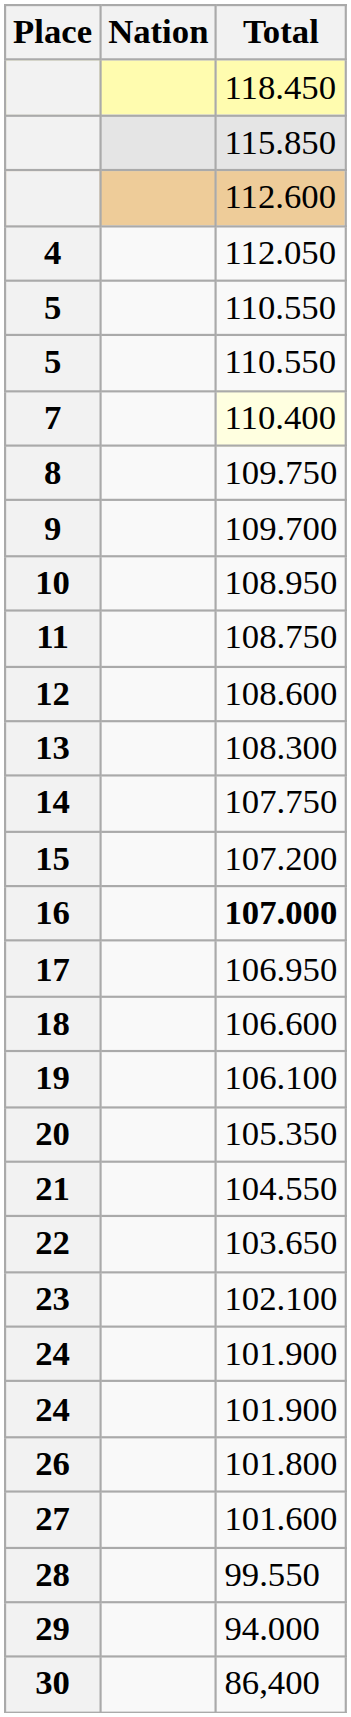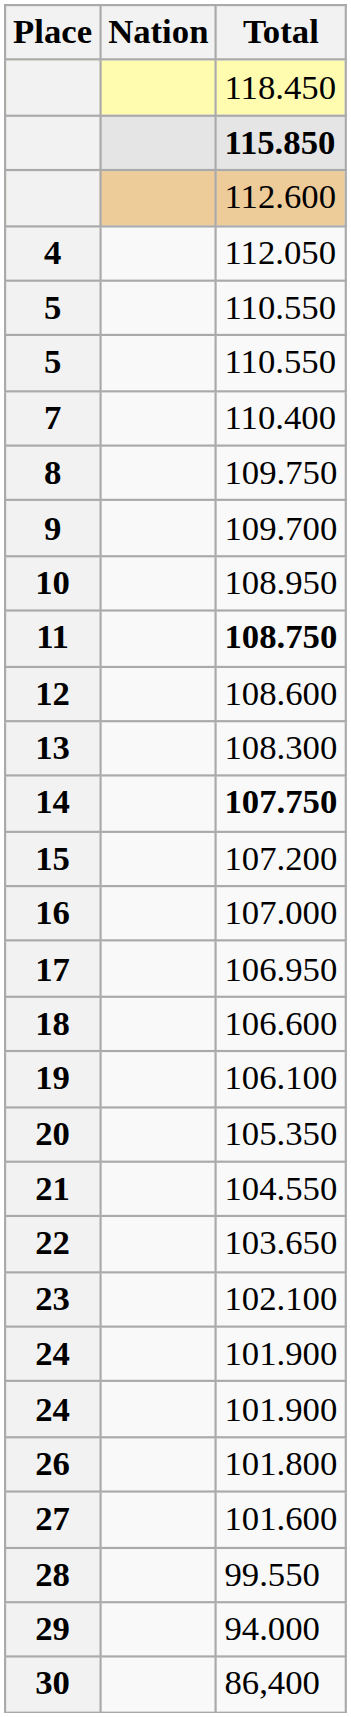(280, 142) normal -> (280, 142) bold
(280, 417) lightyellow background -> (280, 417) no background
(281, 637) normal -> (281, 637) bold
(281, 802) normal -> (281, 802) bold
(281, 913) bold -> (281, 913) normal
